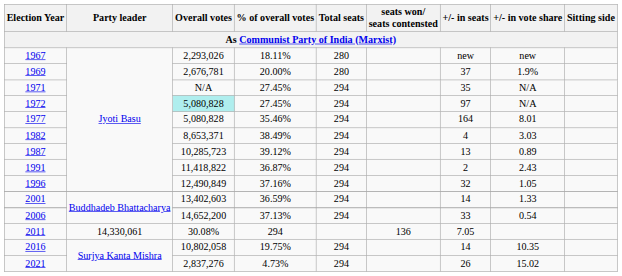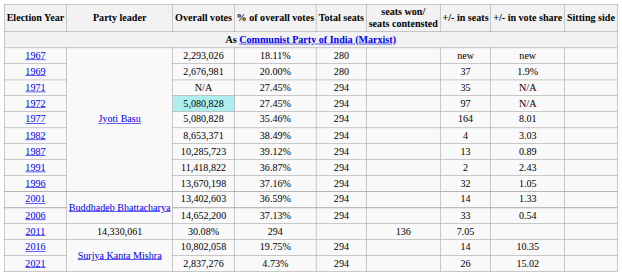(204, 71) 2,676,781 -> (204, 71) 2,676,981
(204, 183) 12,490,849 -> (204, 183) 13,670,198
